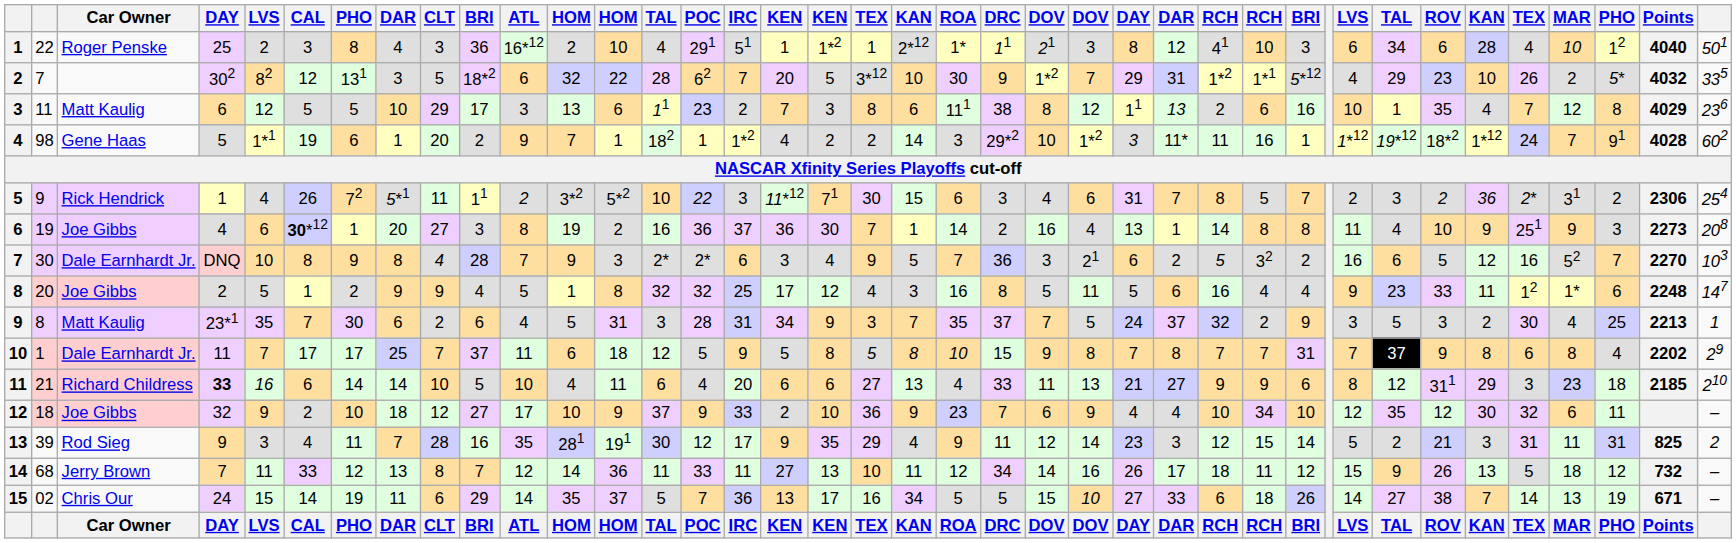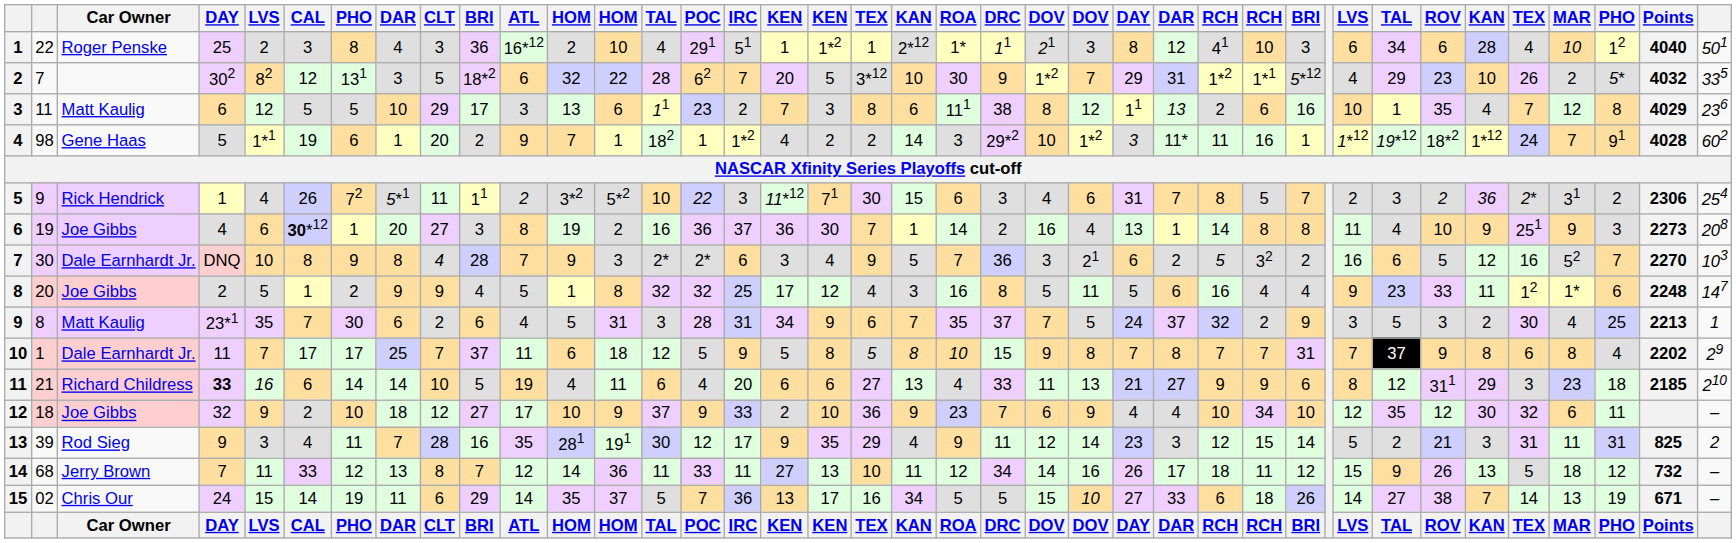(872, 323) 3 -> (872, 323) 6
(524, 385) 10 -> (524, 385) 19
